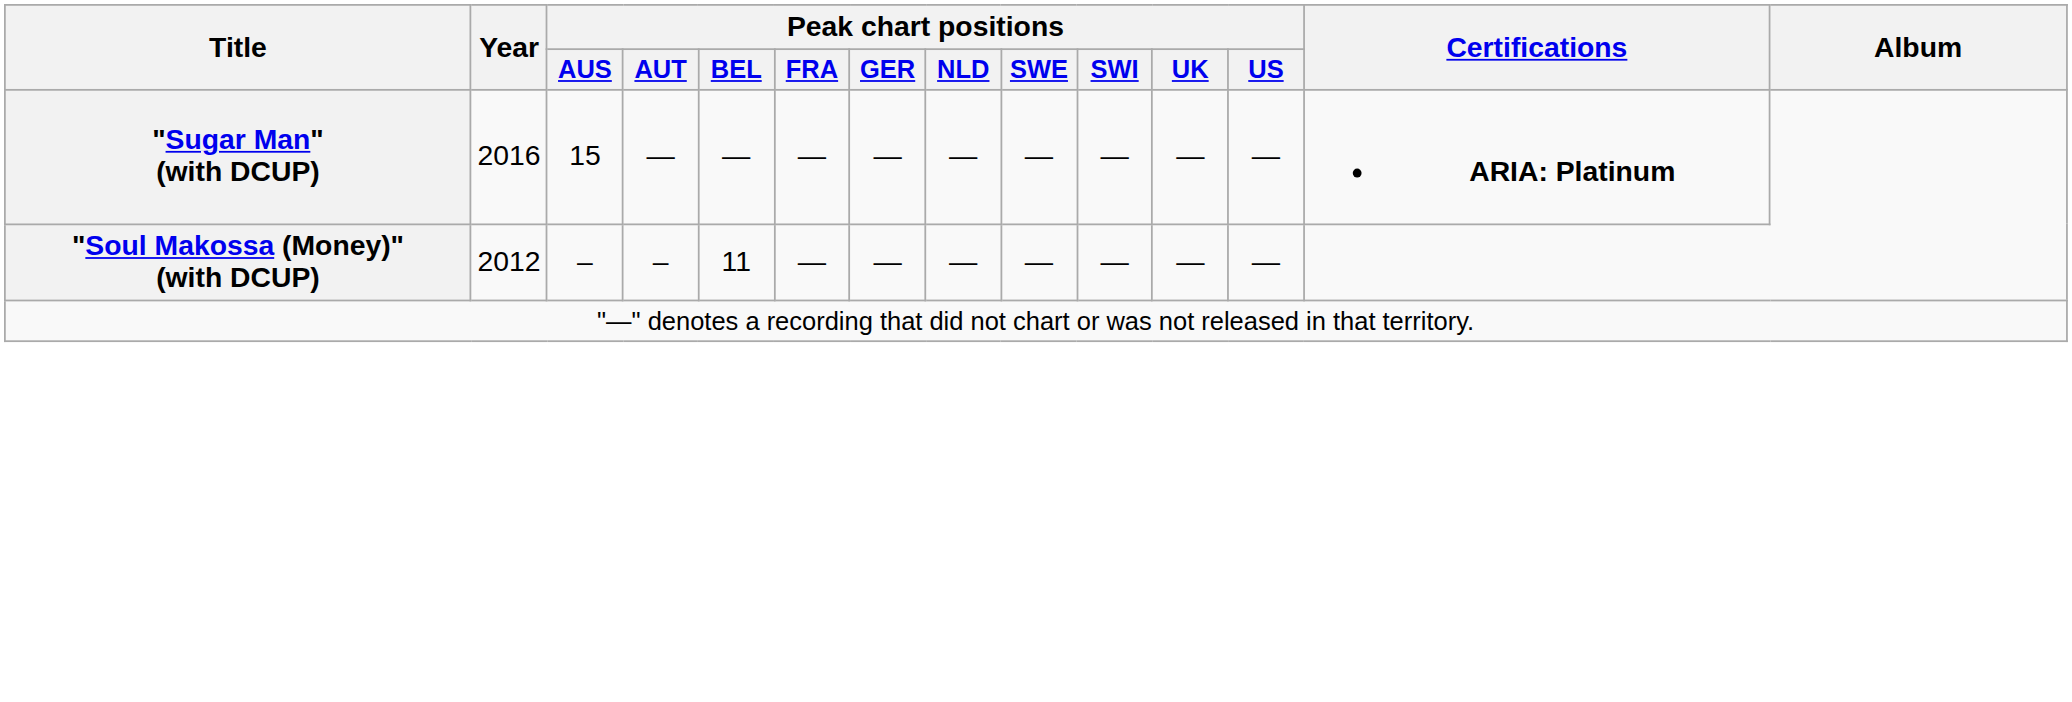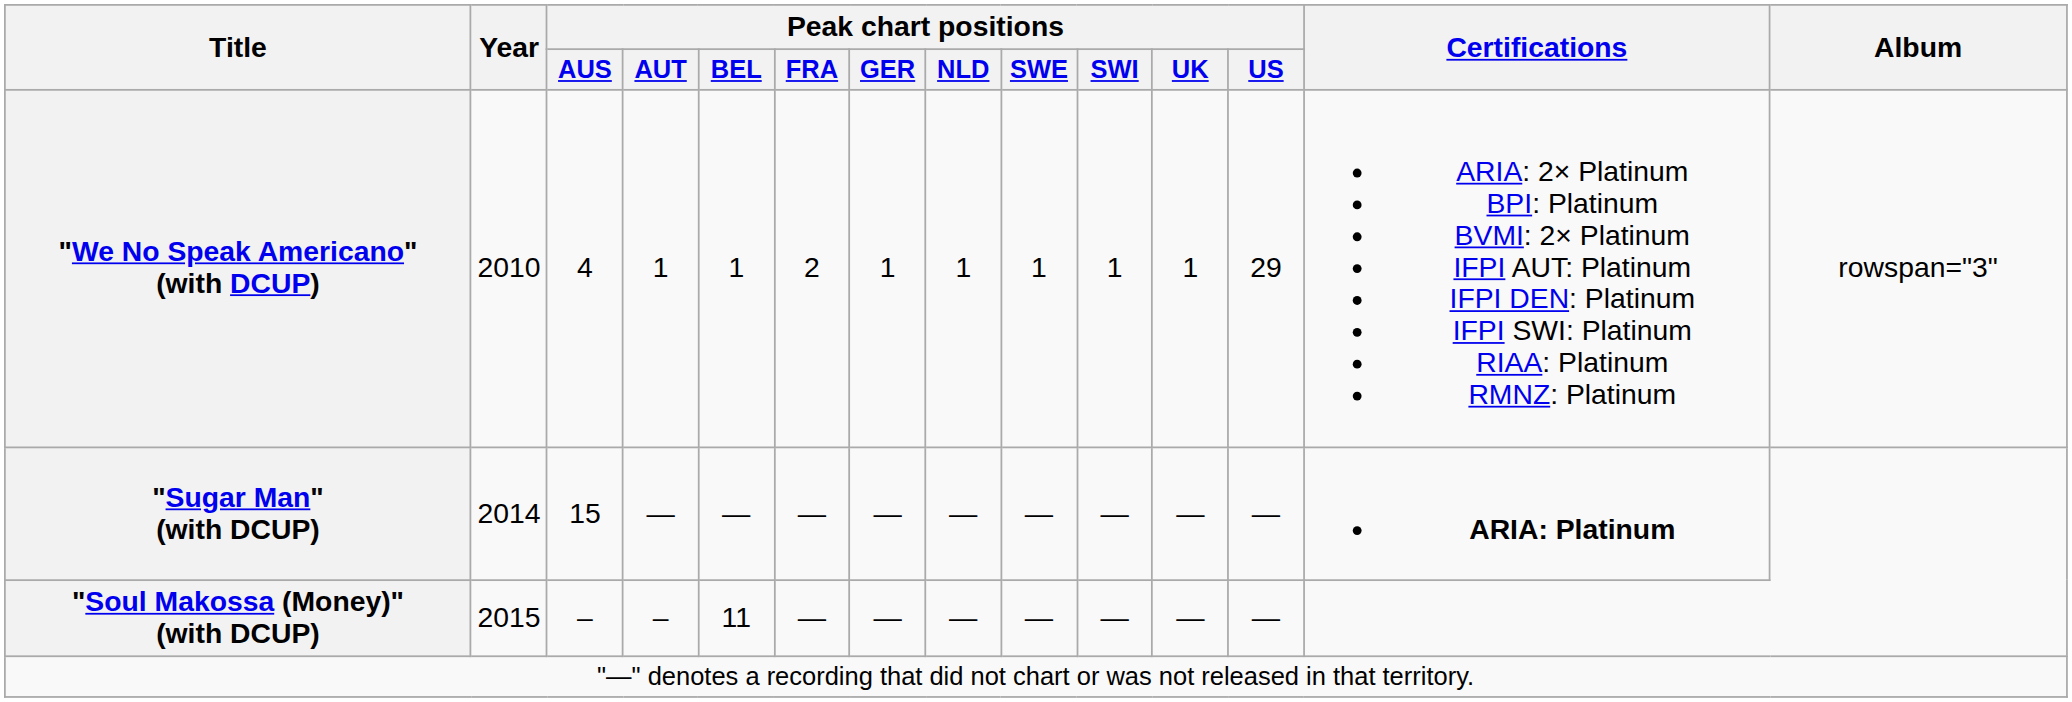+ row: (238, 267)
(509, 156) 2016 -> (509, 512) 2014
(509, 261) 2012 -> (509, 617) 2015
